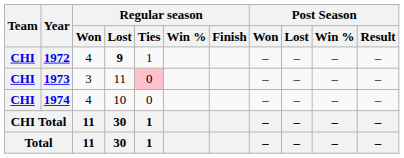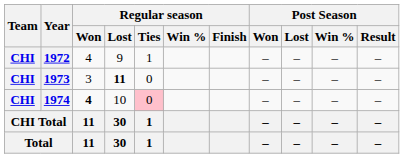(120, 57) bold -> (120, 57) normal
(120, 79) normal -> (120, 79) bold
(149, 79) pink background -> (149, 79) no background
(89, 100) normal -> (89, 100) bold
(149, 100) no background -> (149, 100) pink background
